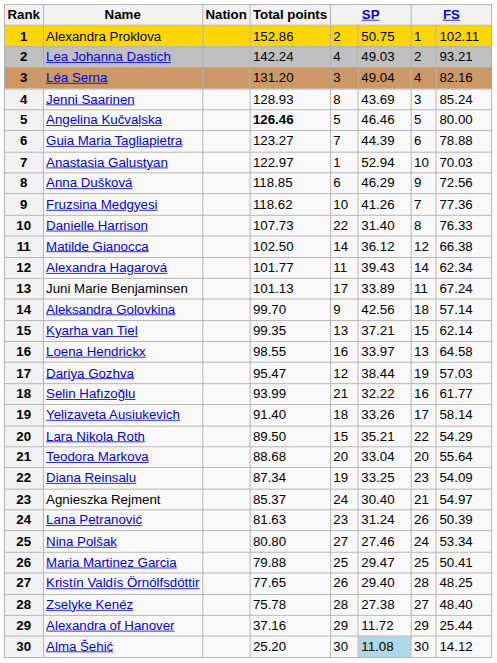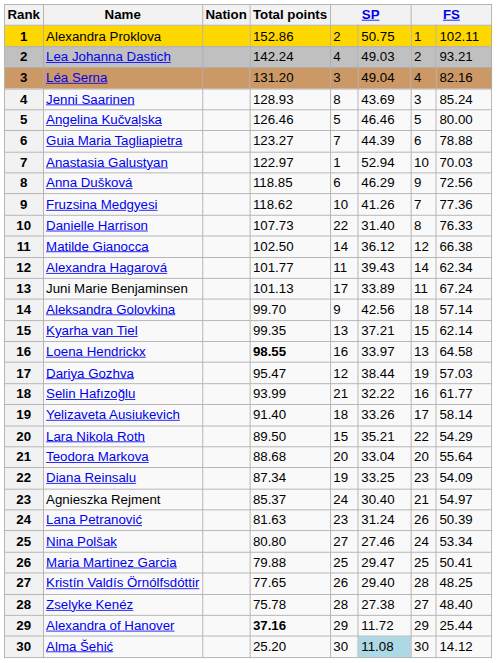(273, 120) bold -> (273, 120) normal
(270, 352) normal -> (270, 352) bold
(270, 625) normal -> (270, 625) bold
